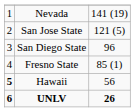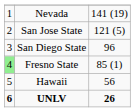(9, 64) no background -> (9, 64) lightgreen background
(9, 81) bold -> (9, 81) normal
